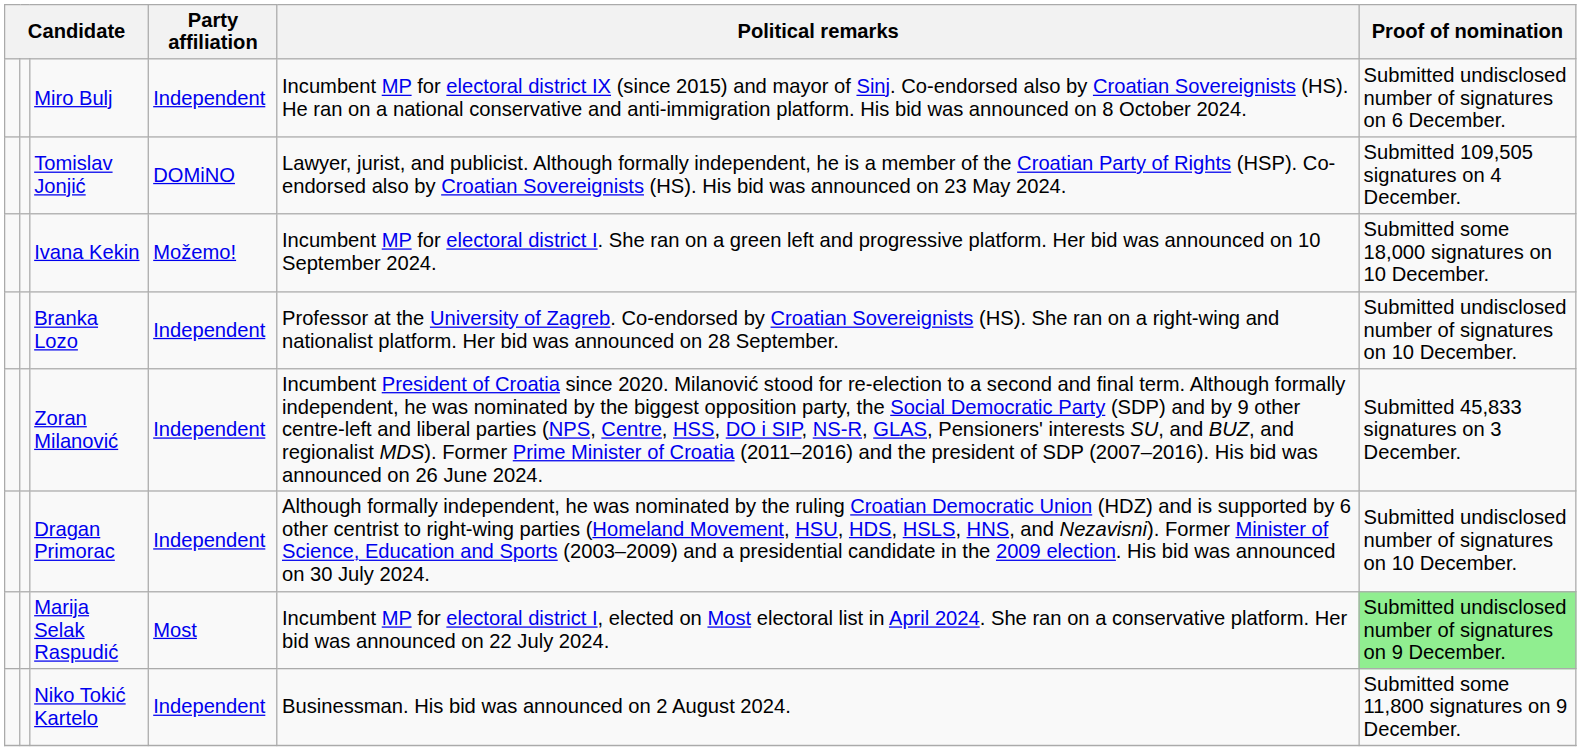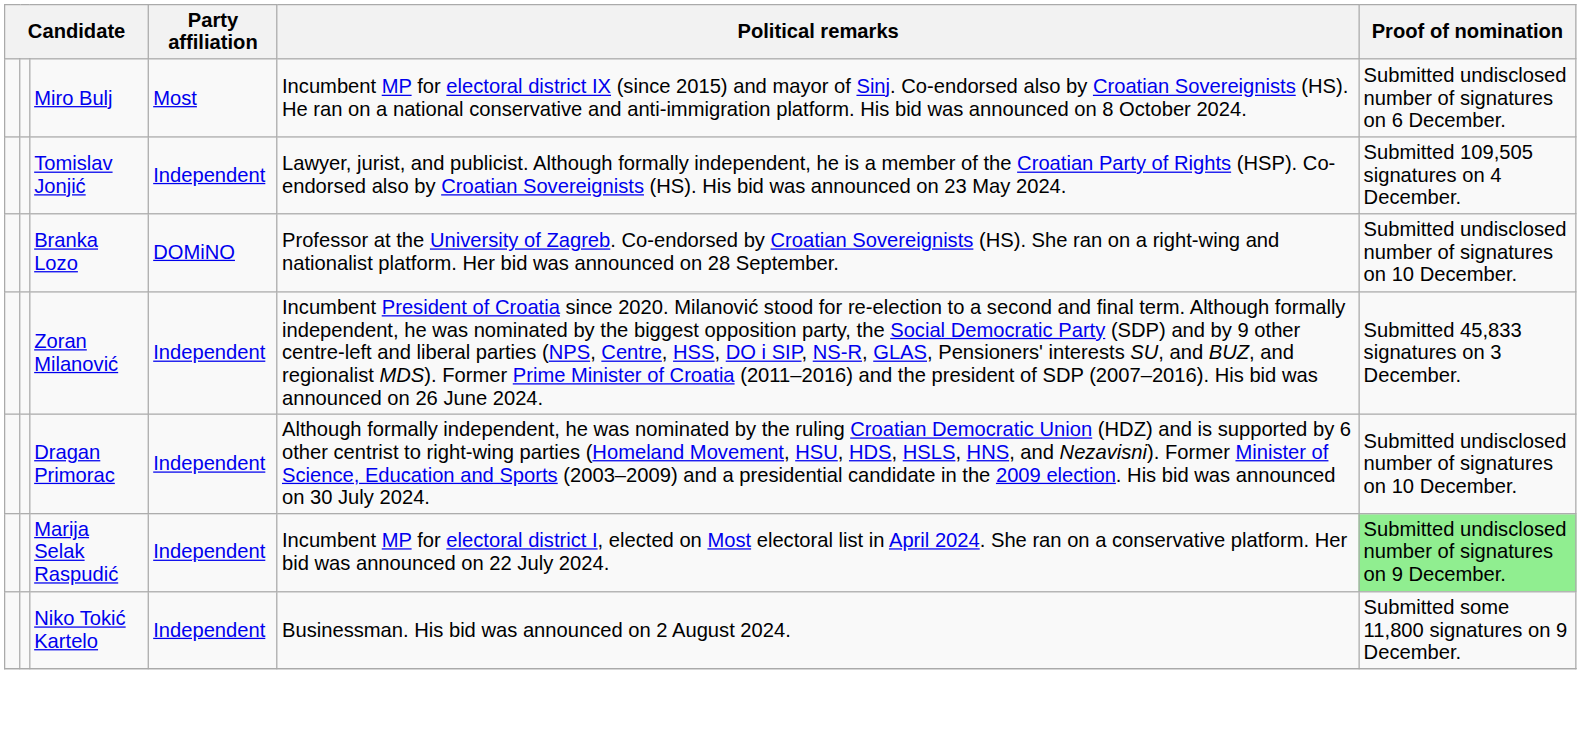(209, 97) Independent -> (175, 97) Most
(194, 175) DOMiNO -> (209, 175) Independent
- row: (87, 252)
(209, 329) Independent -> (194, 252) DOMiNO
(175, 629) Most -> (209, 552) Independent
